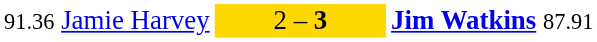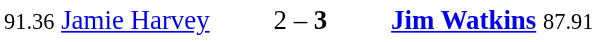(300, 20) gold background -> (300, 20) no background
